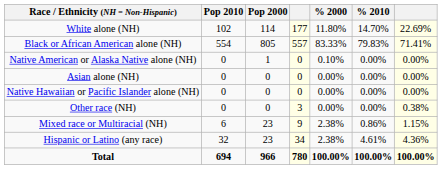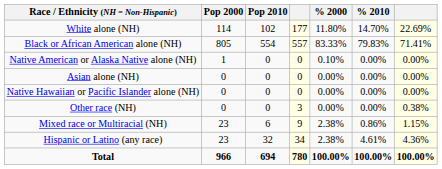columns swapped: (268, 12) <-> (224, 12)
